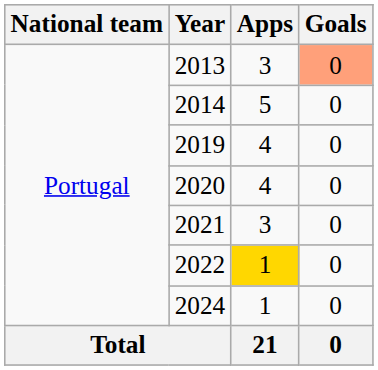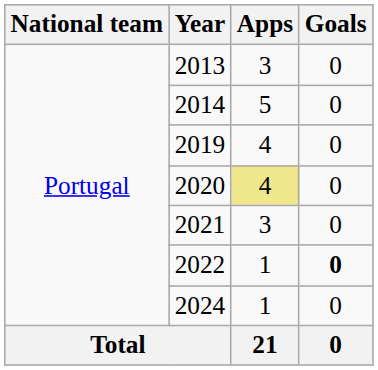(336, 64) lightsalmon background -> (336, 64) no background
(265, 184) no background -> (265, 184) khaki background
(265, 265) gold background -> (265, 265) no background
(336, 265) normal -> (336, 265) bold
